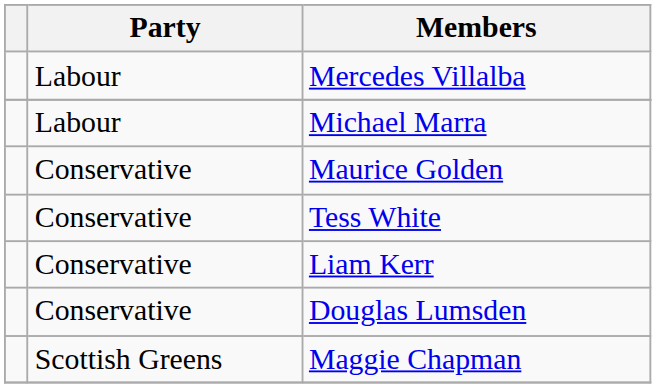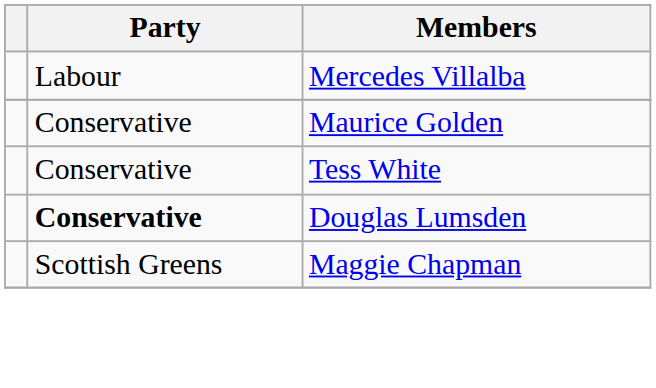- row: (398, 122)
- row: (371, 264)
(113, 311) normal -> (118, 216) bold
